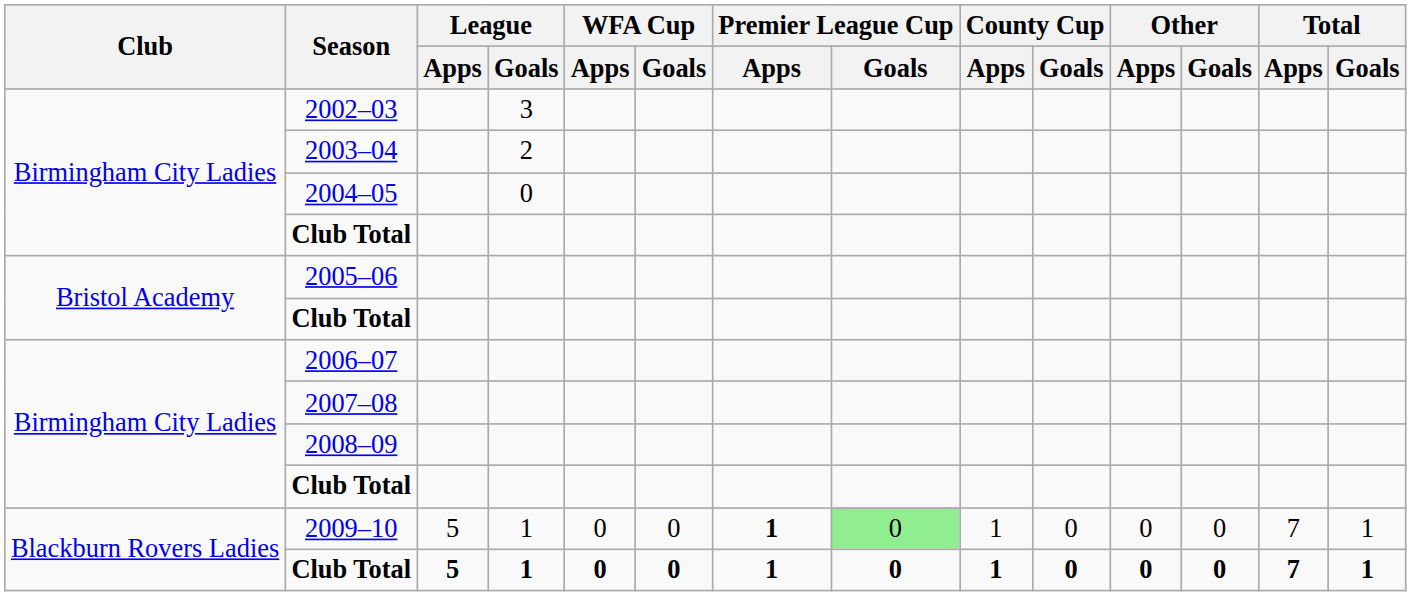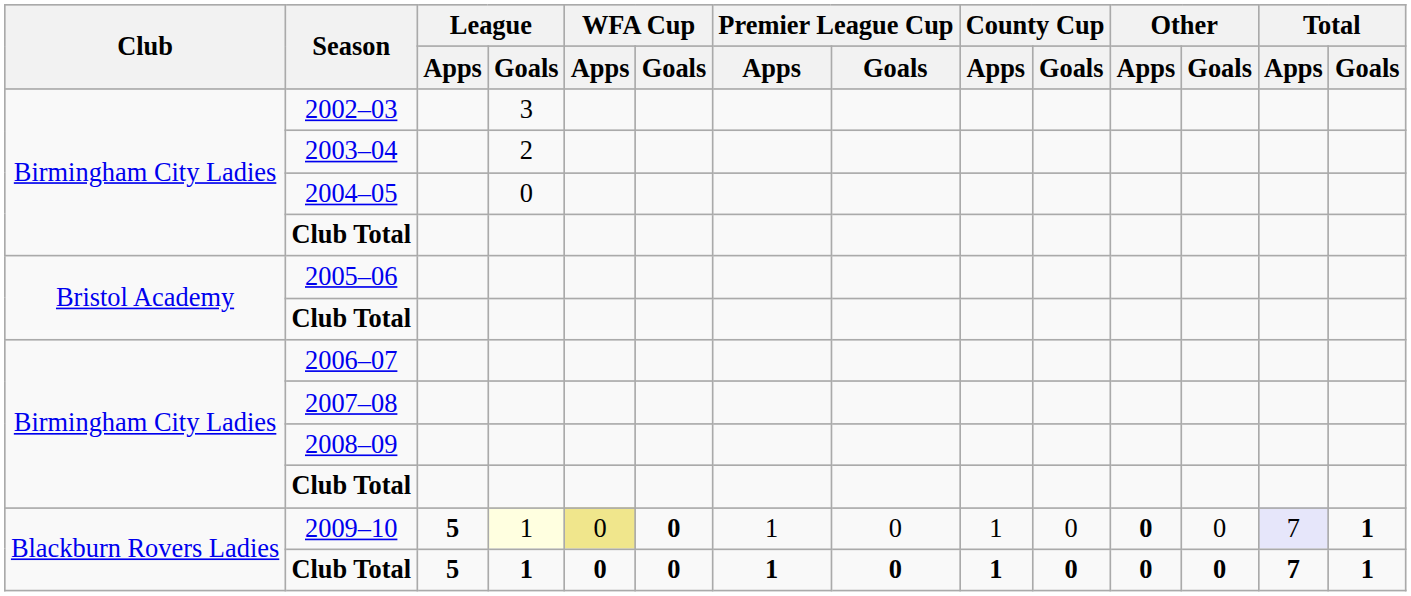(453, 527) normal -> (453, 527) bold
(526, 527) no background -> (526, 527) lightyellow background
(600, 527) no background -> (600, 527) khaki background
(674, 527) normal -> (674, 527) bold
(772, 527) bold -> (772, 527) normal
(895, 527) lightgreen background -> (895, 527) no background
(1146, 527) normal -> (1146, 527) bold
(1293, 527) no background -> (1293, 527) lavender background
(1367, 527) normal -> (1367, 527) bold
